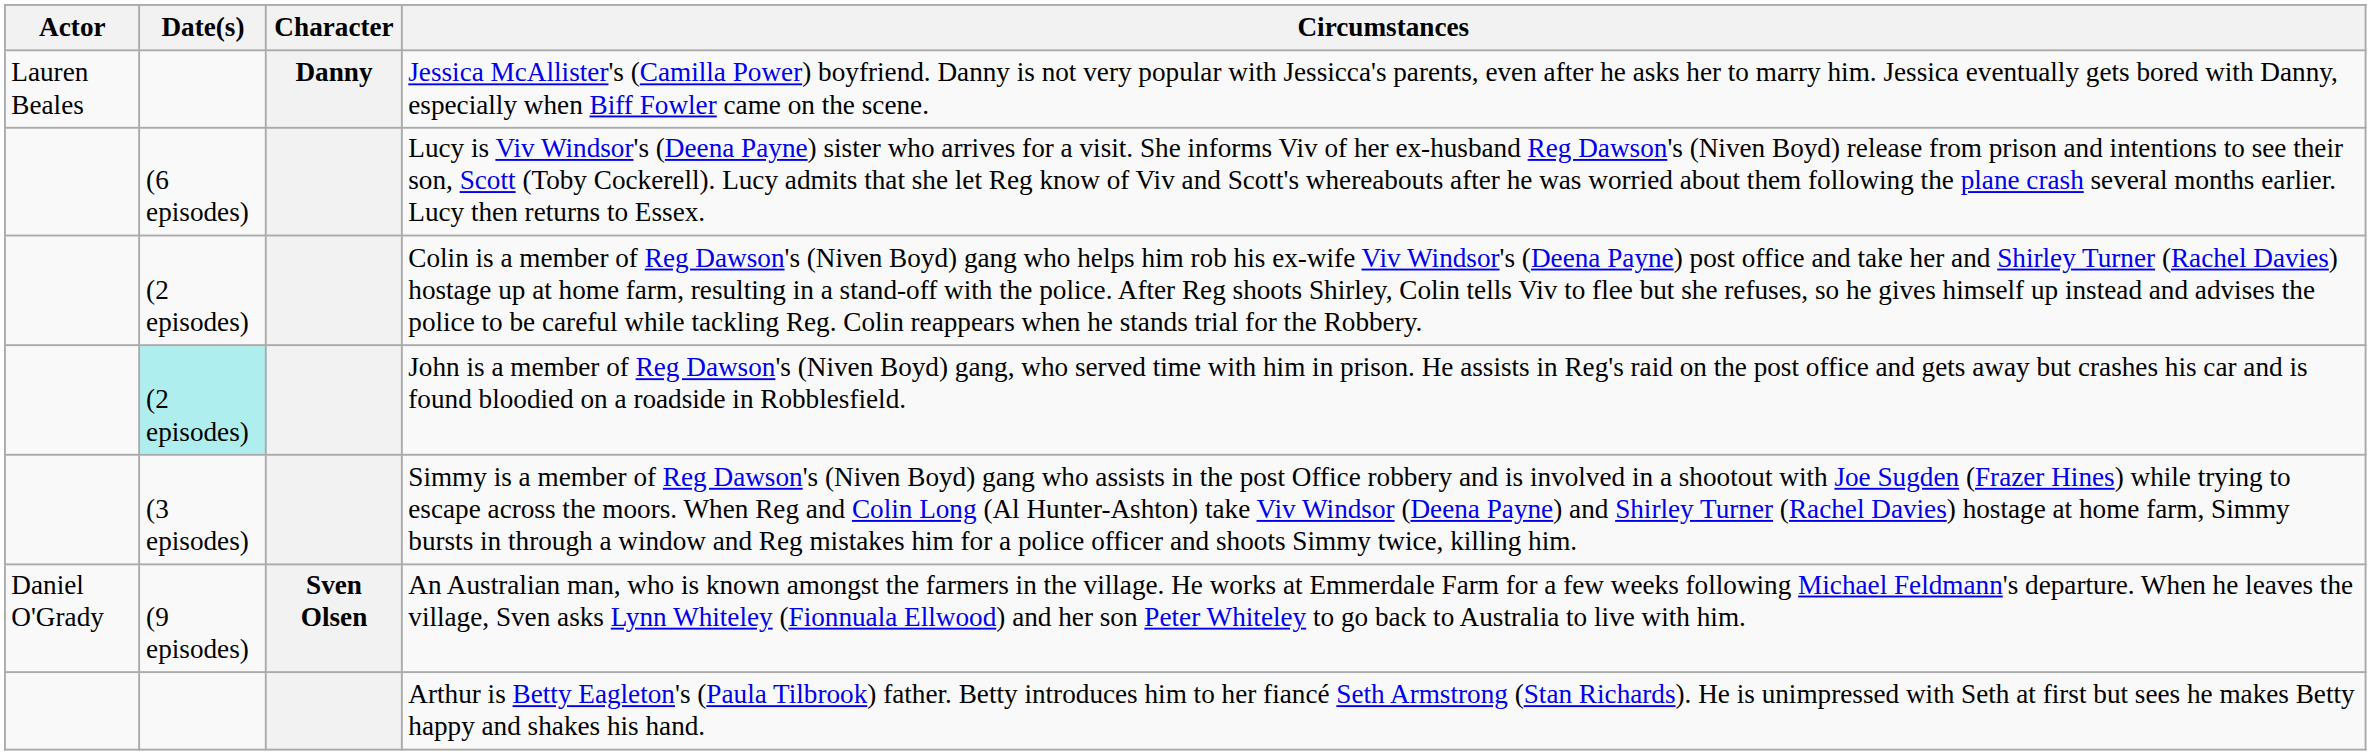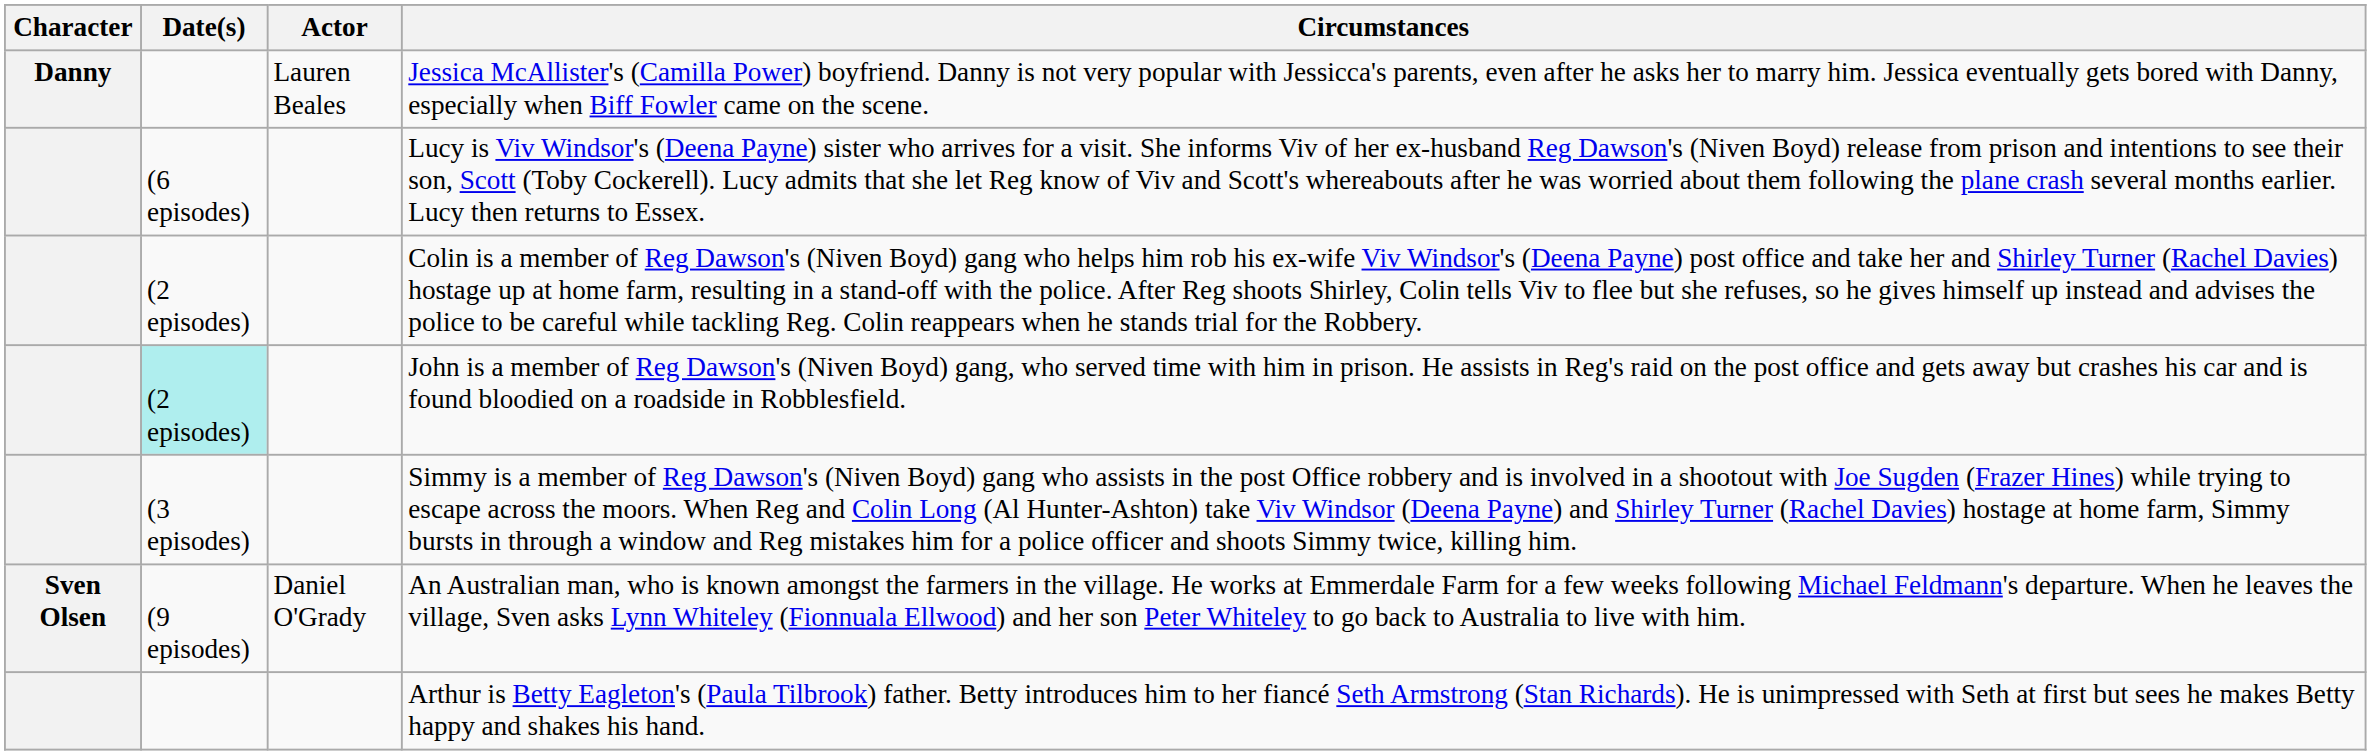columns swapped: (334, 27) <-> (72, 27)
